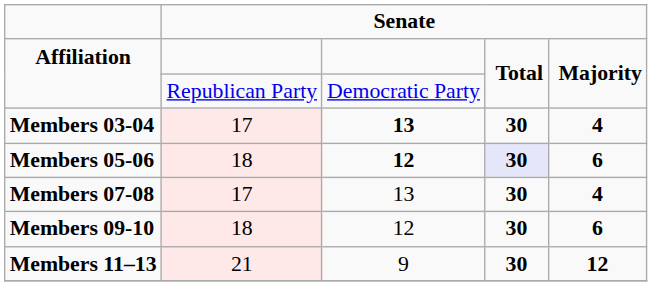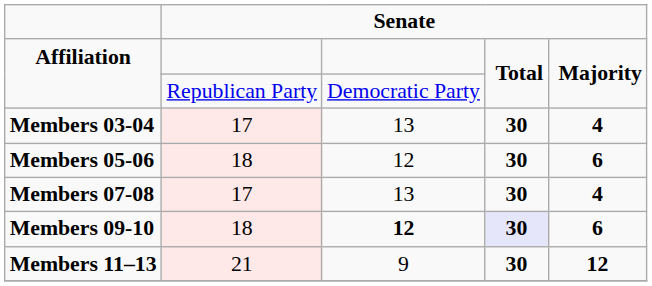(404, 125) bold -> (404, 125) normal
(404, 159) bold -> (404, 159) normal
(516, 159) lavender background -> (516, 159) no background
(404, 228) normal -> (404, 228) bold
(516, 228) no background -> (516, 228) lavender background
